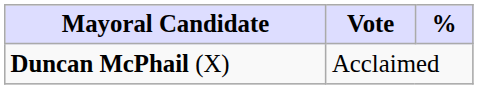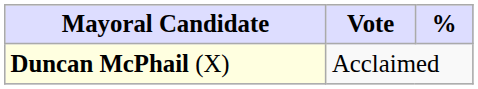(120, 63) no background -> (120, 63) lightyellow background
